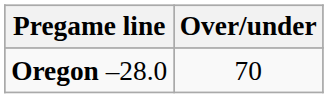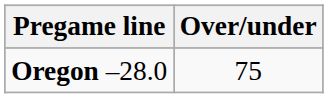(248, 69) 70 -> (248, 69) 75
